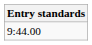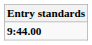(24, 31) normal -> (24, 31) bold
